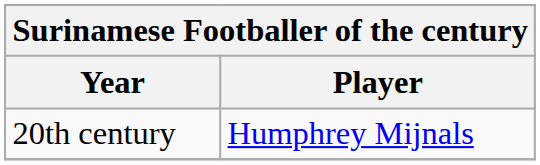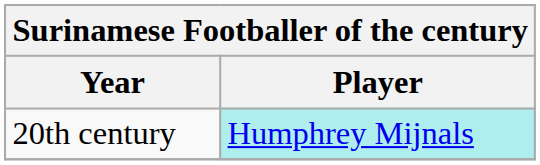(351, 133) no background -> (351, 133) paleturquoise background
